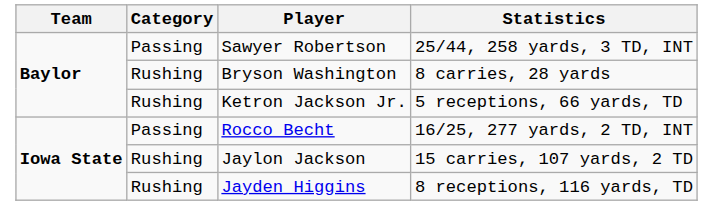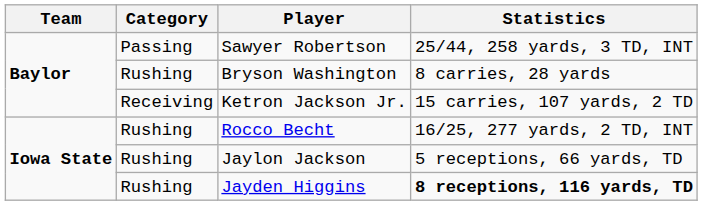(167, 103) Rushing -> (167, 103) Receiving
(549, 103) 5 receptions, 66 yards, TD -> (554, 103) 15 carries, 107 yards, 2 TD
(167, 131) Passing -> (157, 131) Rushing
(554, 159) 15 carries, 107 yards, 2 TD -> (549, 159) 5 receptions, 66 yards, TD
(554, 187) normal -> (554, 187) bold
